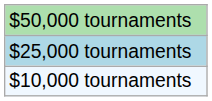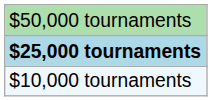(100, 51) normal -> (105, 51) bold
